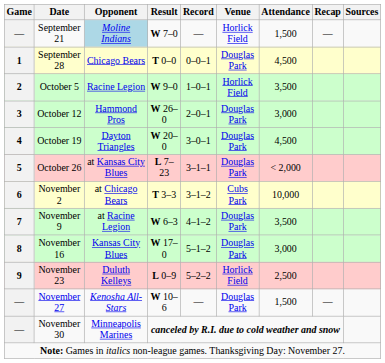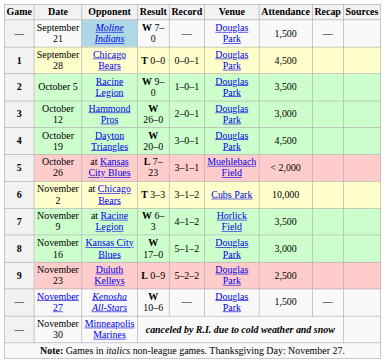(238, 33) Horlick Field -> (232, 33) Douglas Park
(238, 87) Horlick Field -> (232, 87) Douglas Park
(238, 168) Douglas Park -> (232, 168) Muehlebach Field
(238, 221) Douglas Park -> (232, 221) Horlick Field
(238, 275) Horlick Field -> (232, 275) Douglas Park
